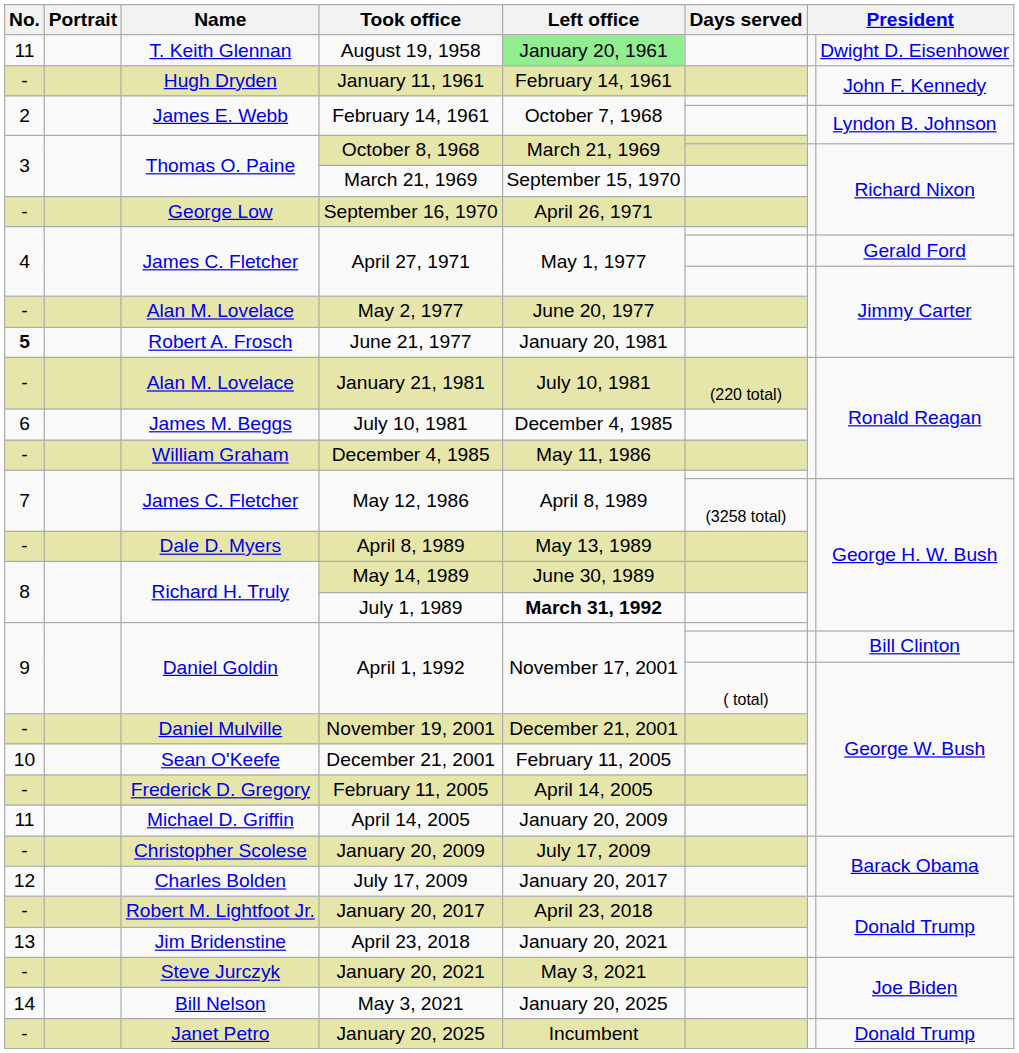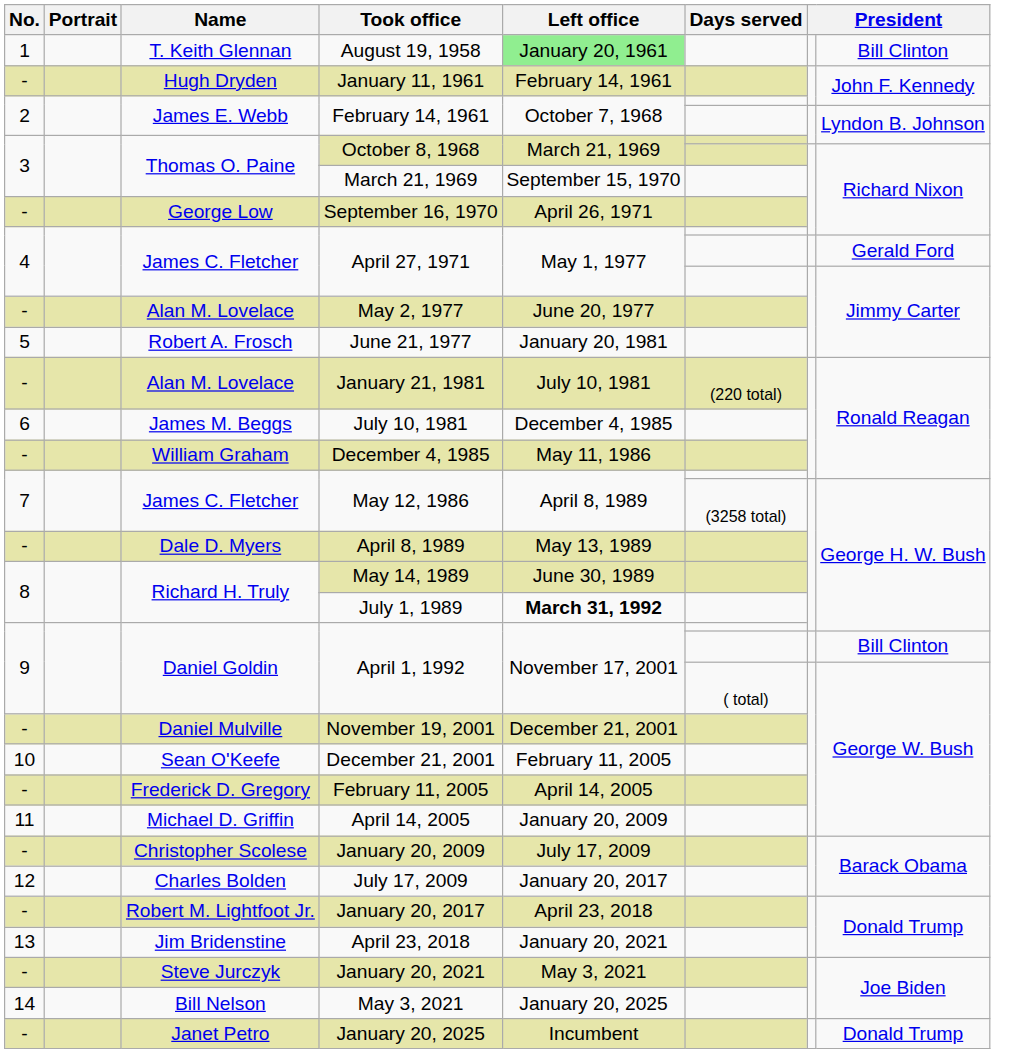(24, 50) 11 -> (24, 50) 1
(915, 50) Dwight D. Eisenhower -> (903, 50) Bill Clinton
(24, 341) bold -> (24, 341) normal
